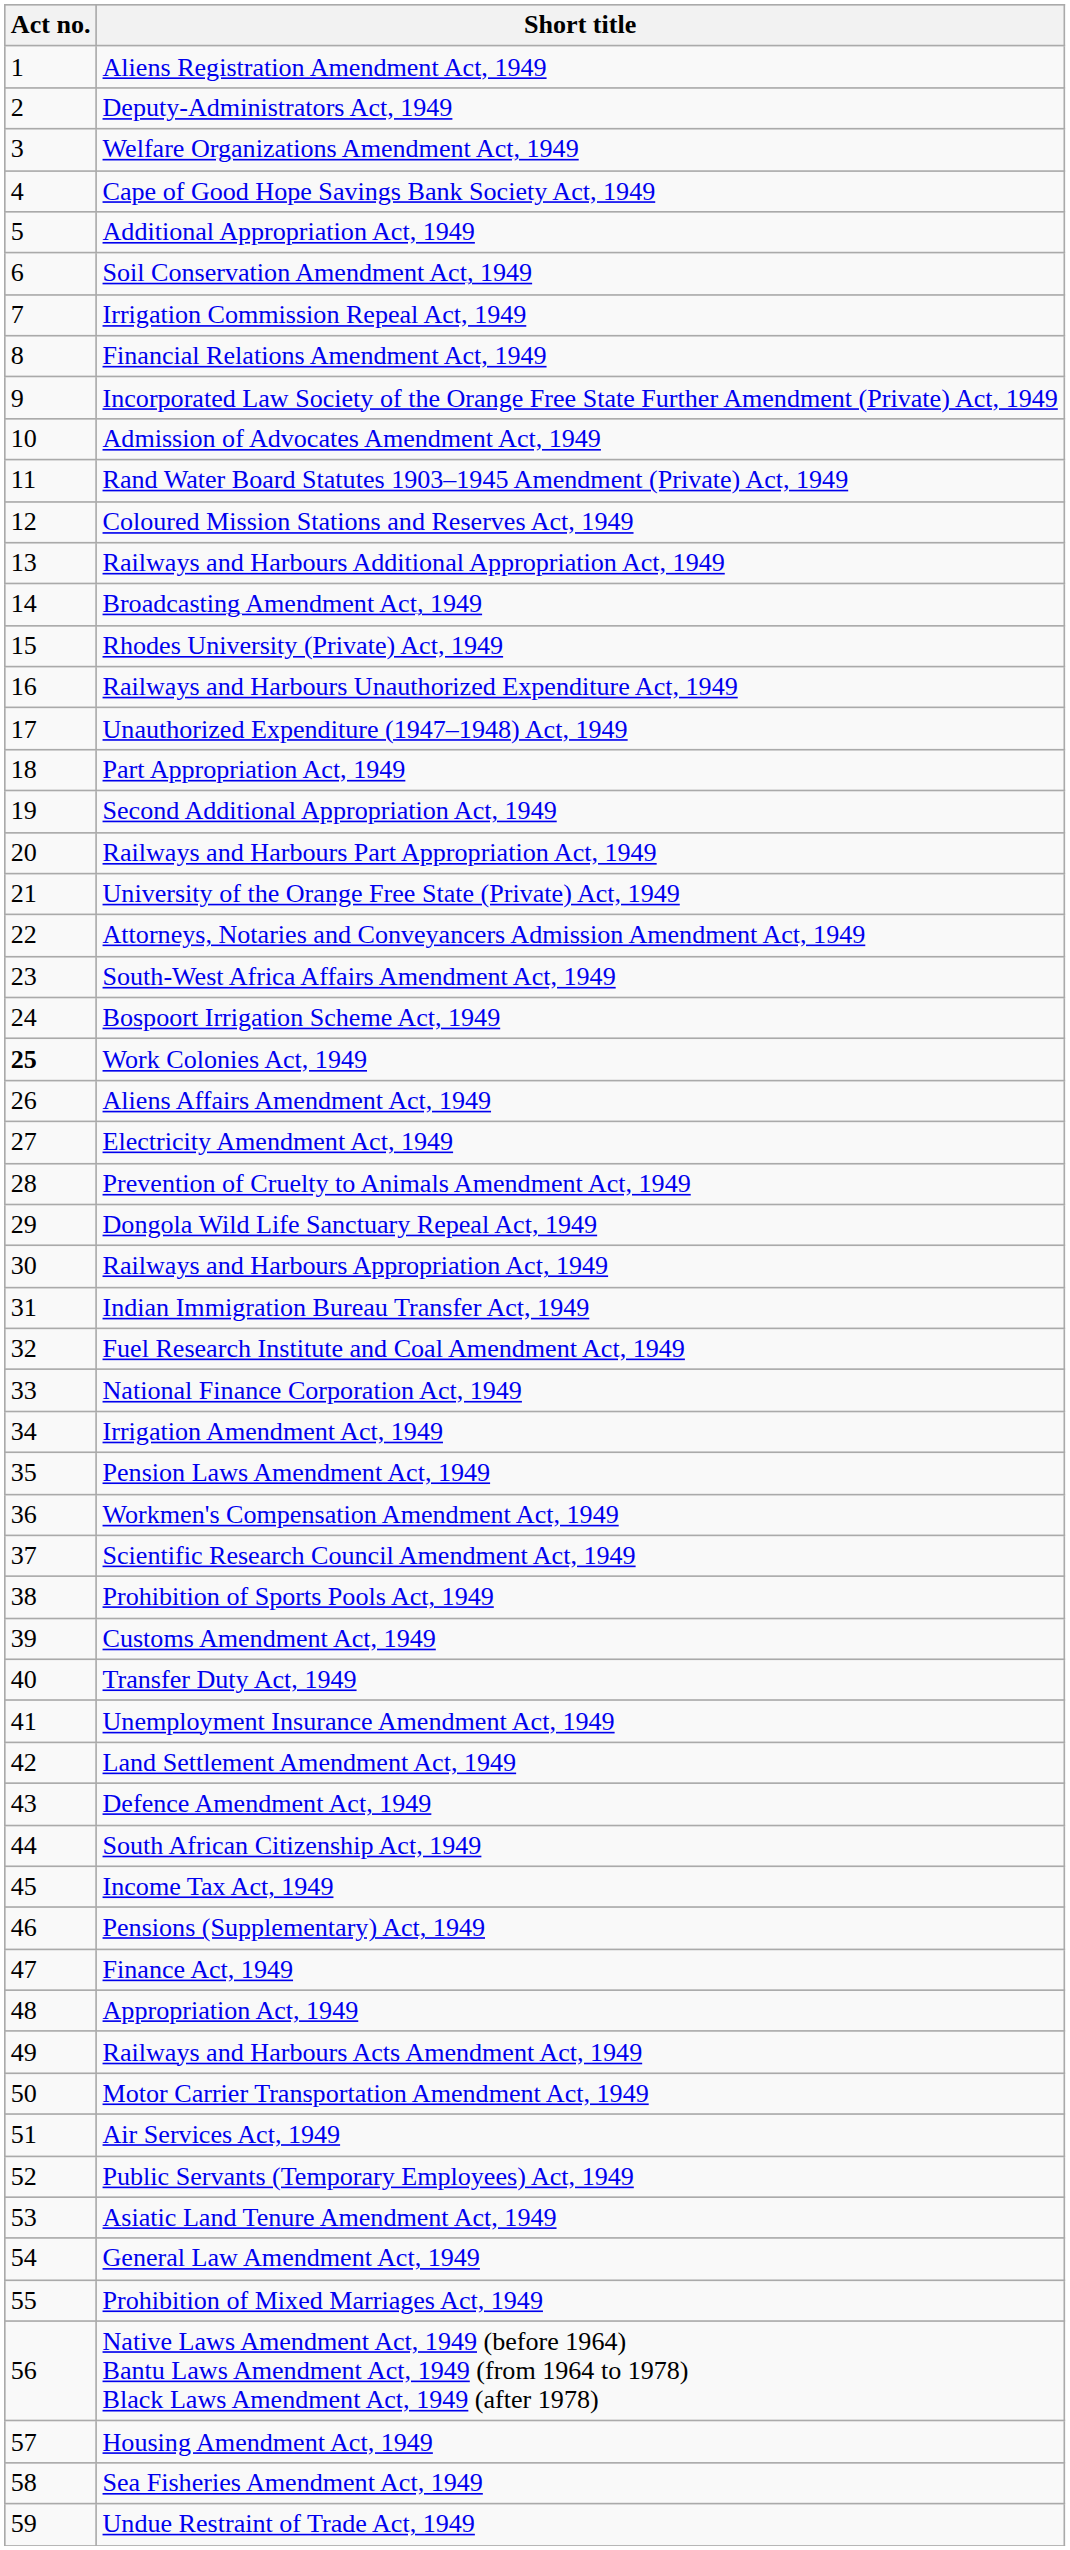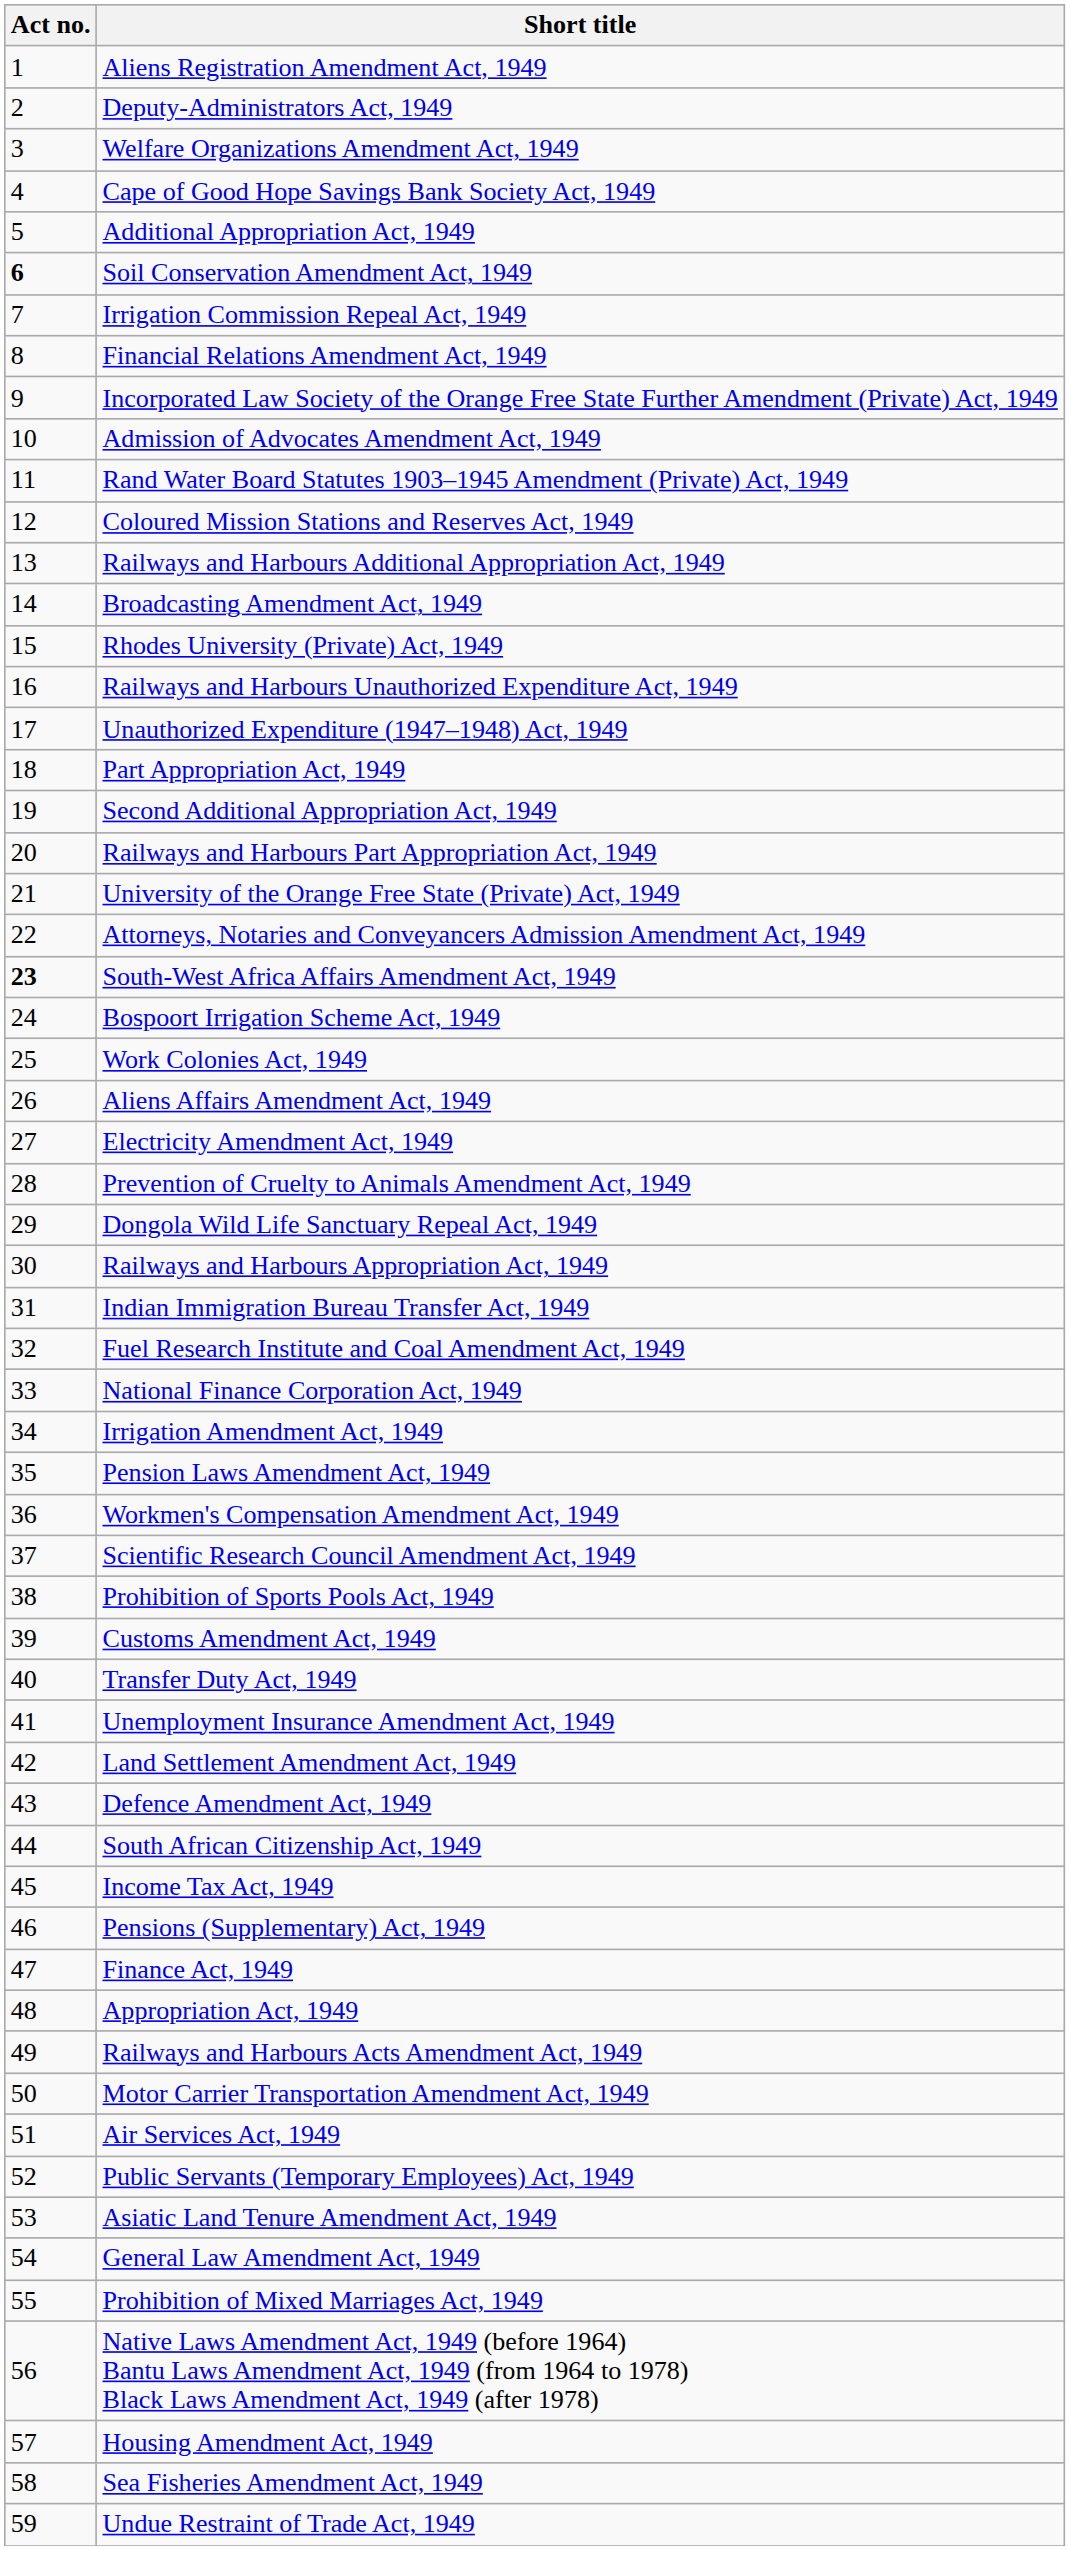(17, 273) normal -> (17, 273) bold
(24, 976) normal -> (24, 976) bold
(24, 1059) bold -> (24, 1059) normal
